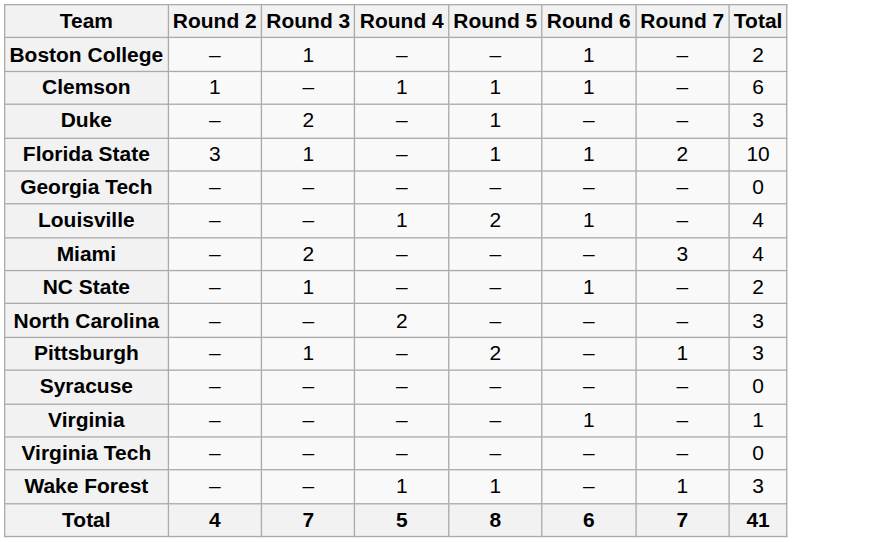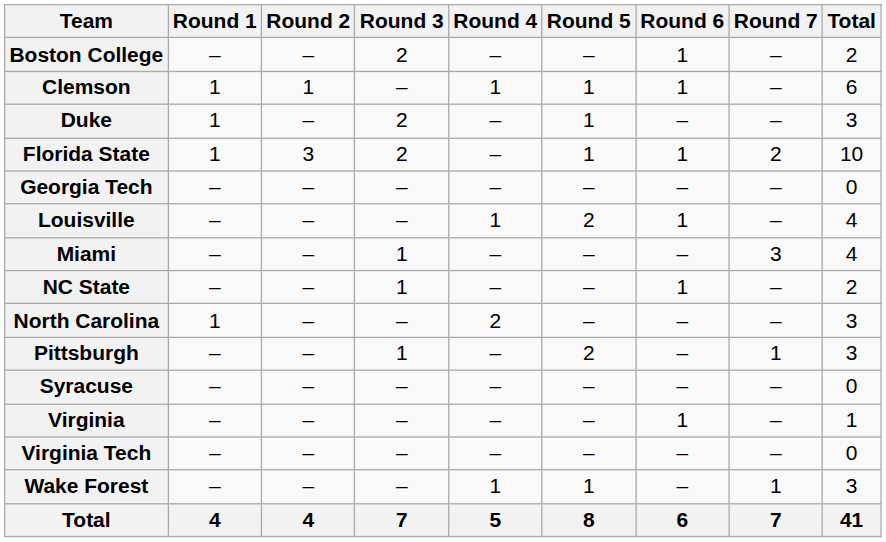+ column: (215, 21)
(308, 54) 1 -> (402, 54) 2
(308, 154) 1 -> (402, 154) 2
(308, 253) 2 -> (402, 253) 1
